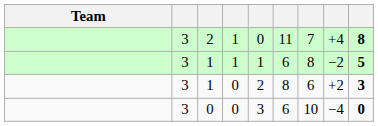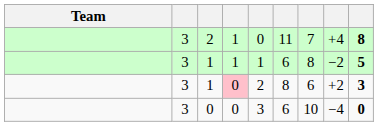(235, 86) no background -> (235, 86) pink background
